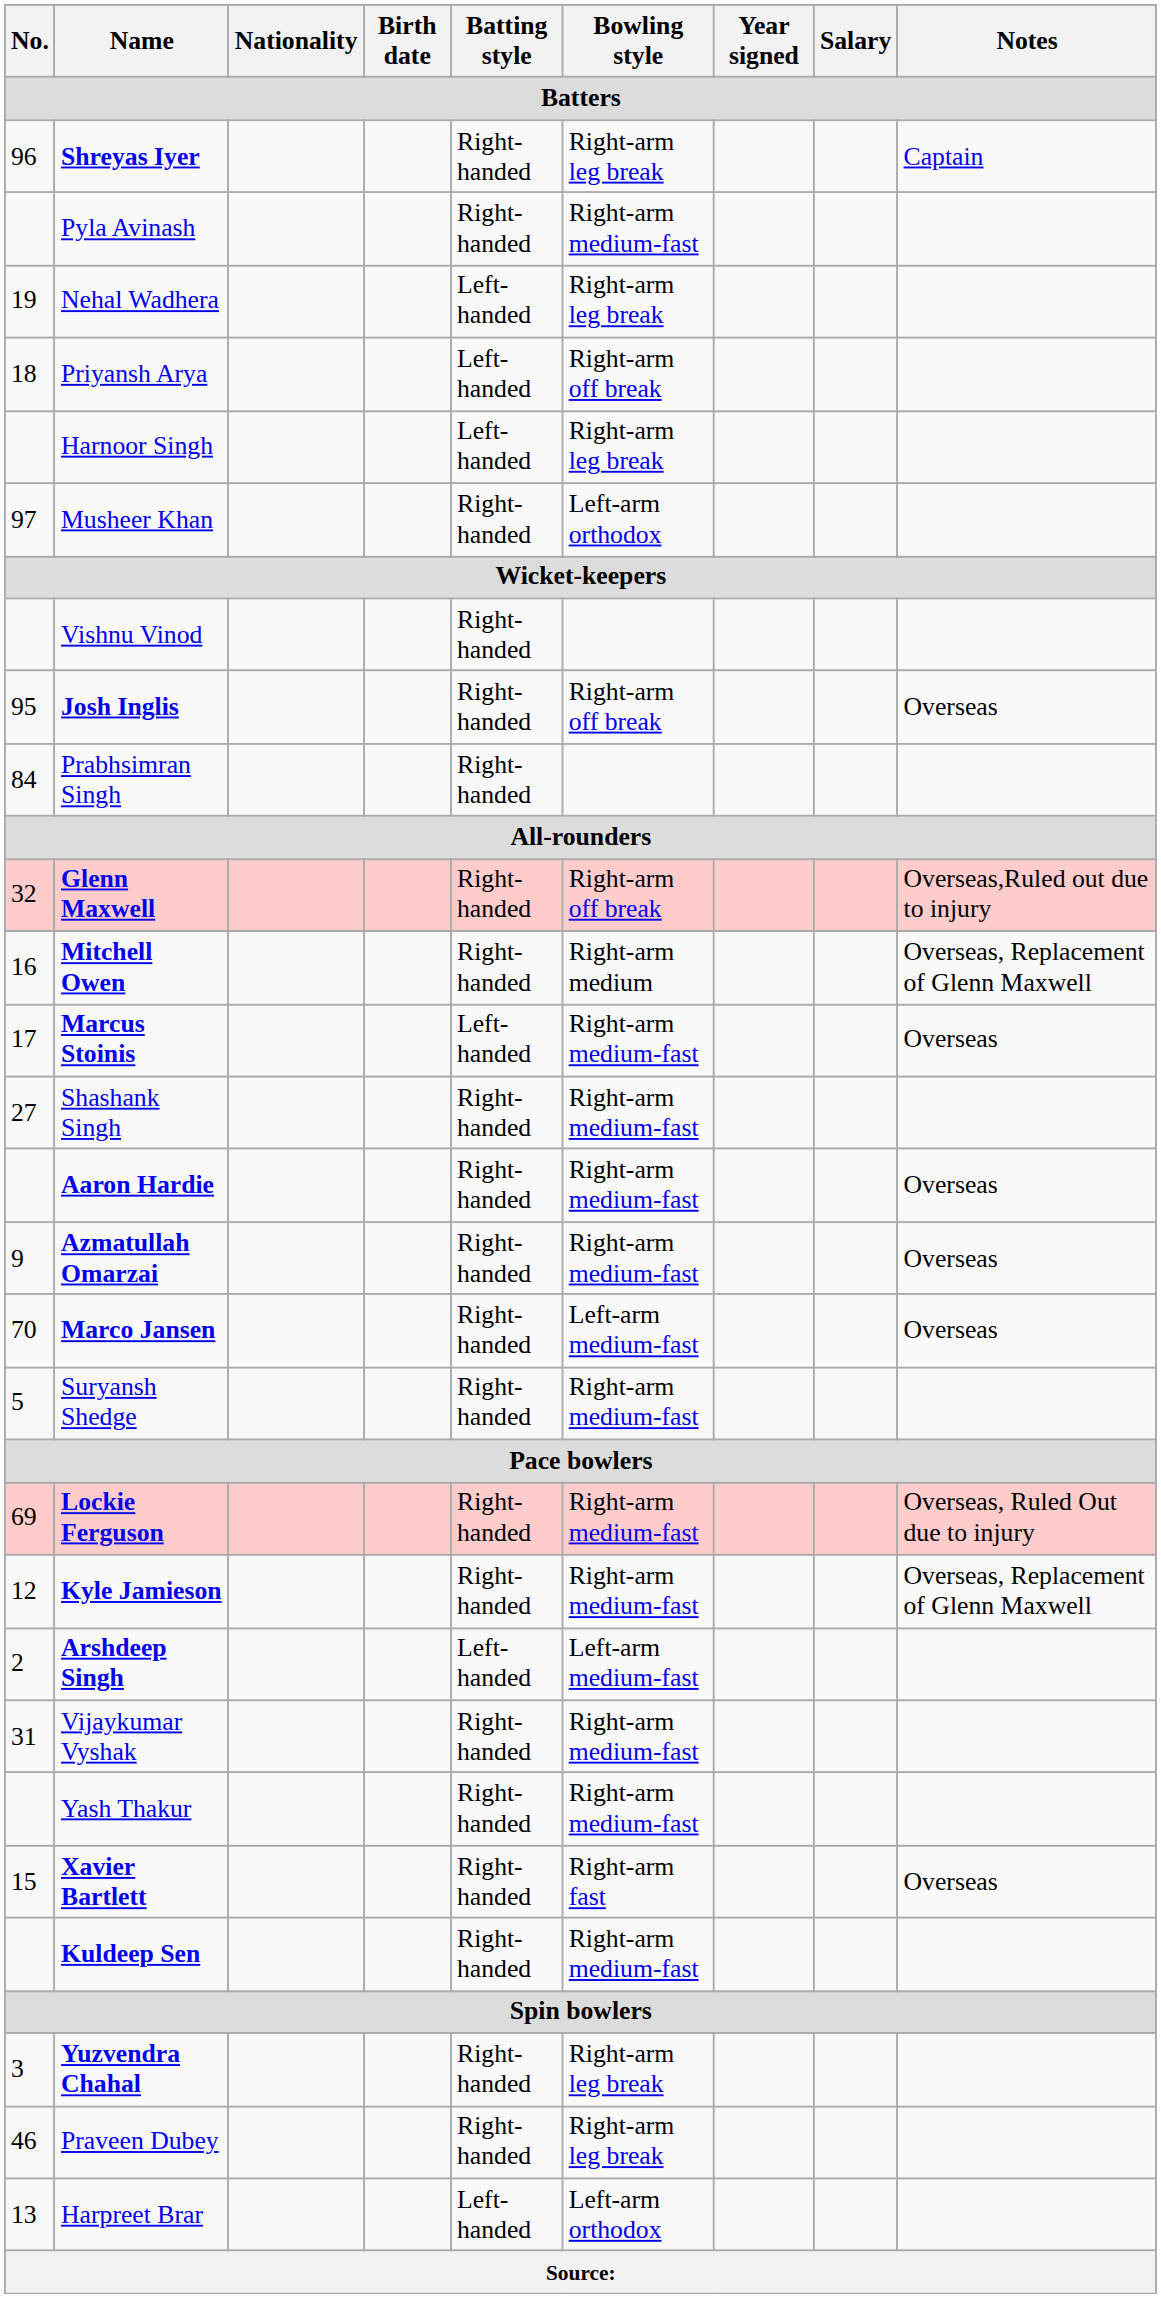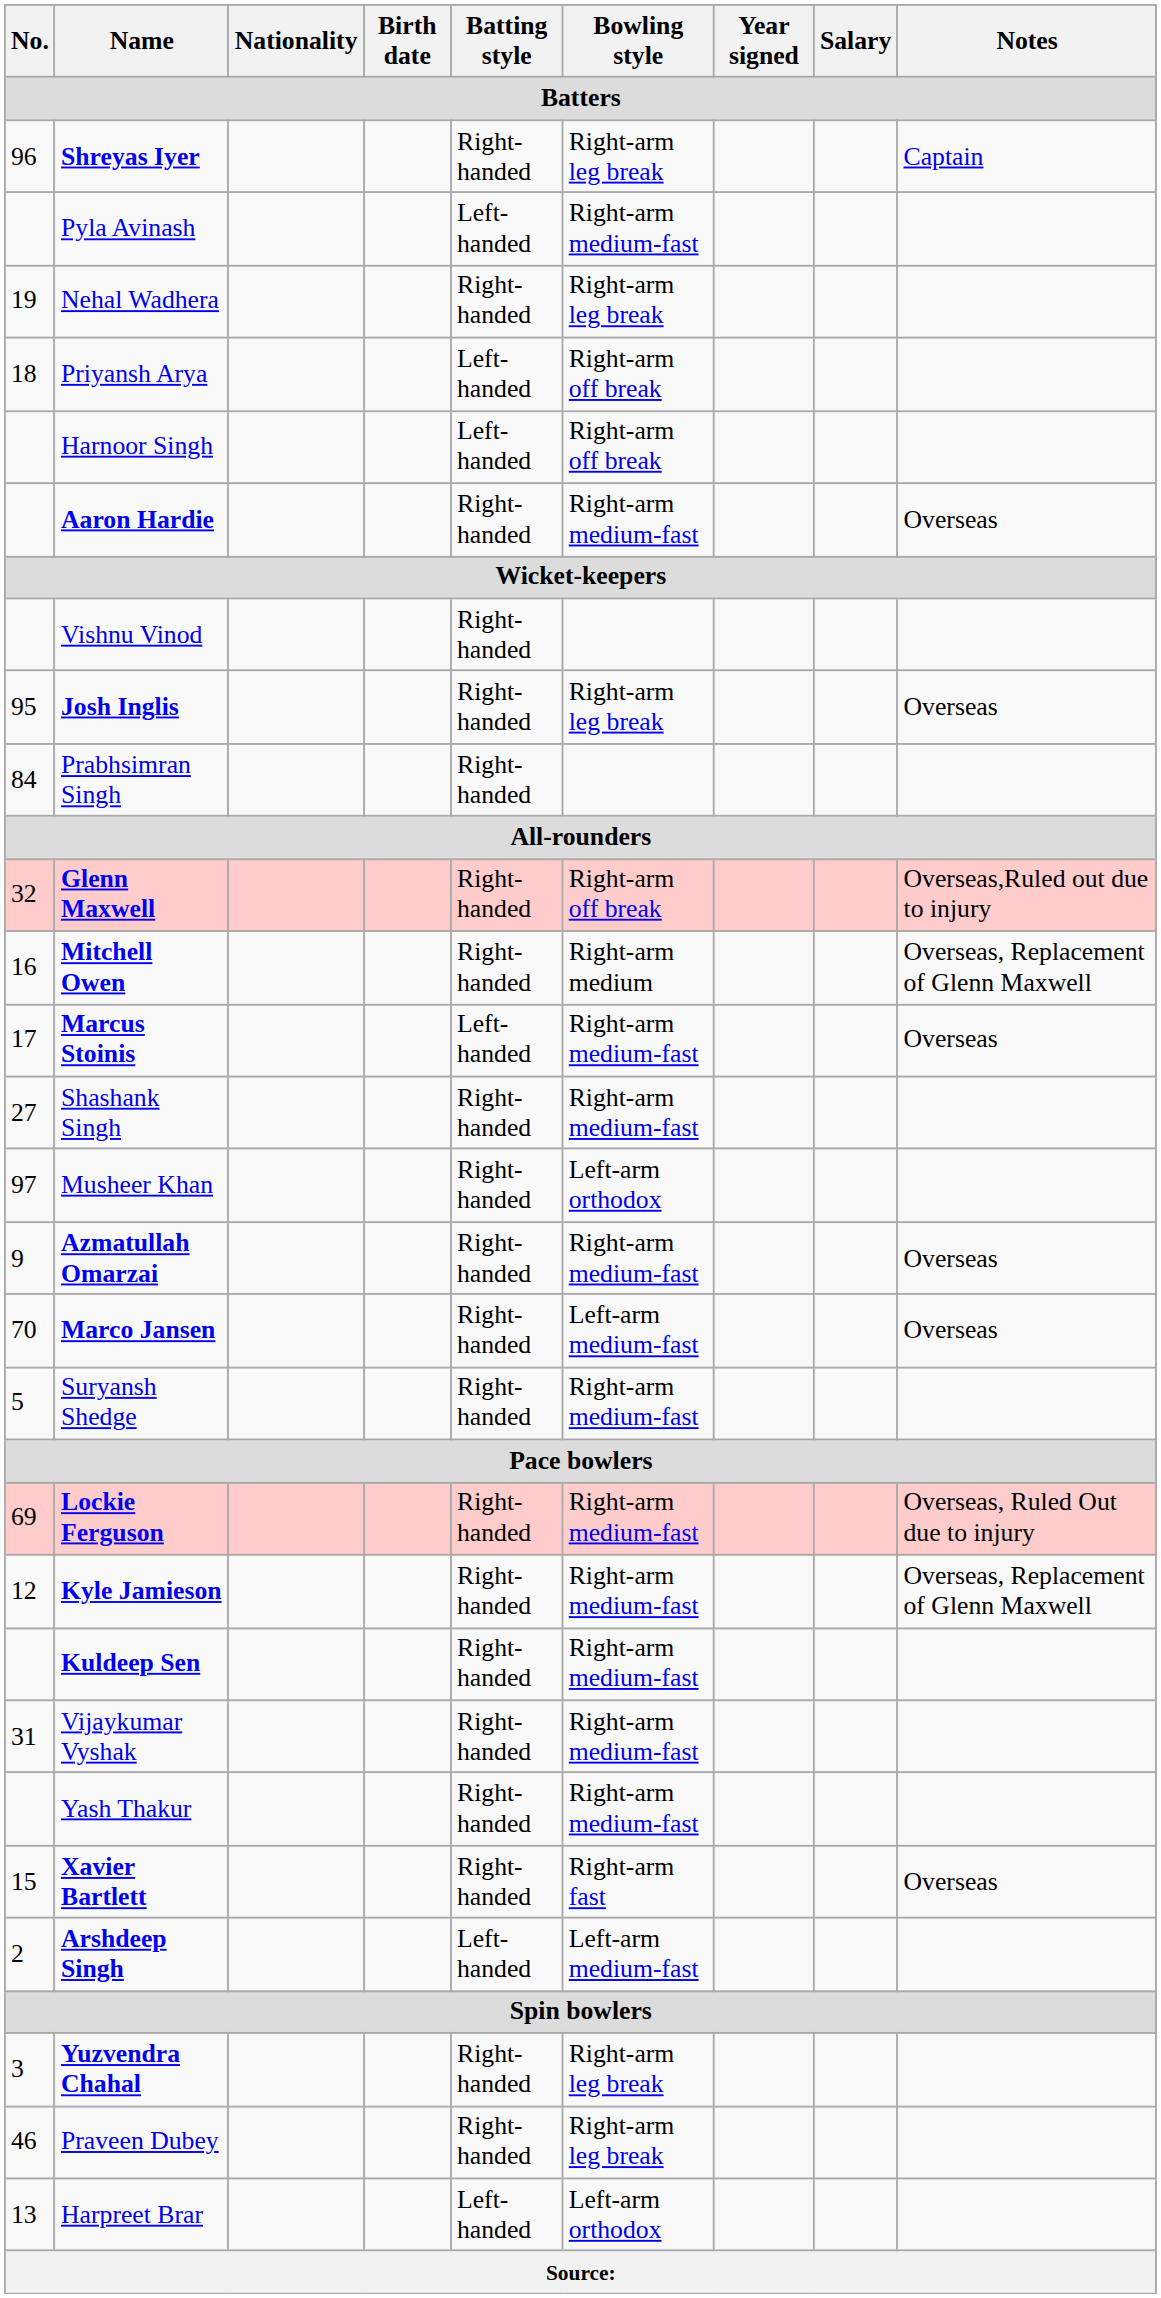(494, 228) Right-handed -> (494, 228) Left-handed
(494, 300) Left-handed -> (494, 300) Right-handed
(622, 446) Right-arm leg break -> (622, 446) Right-arm off break
rows swapped: (137, 518) <-> (138, 1184)
(622, 706) Right-arm off break -> (622, 706) Right-arm leg break
rows swapped: (131, 1953) <-> (114, 1662)
